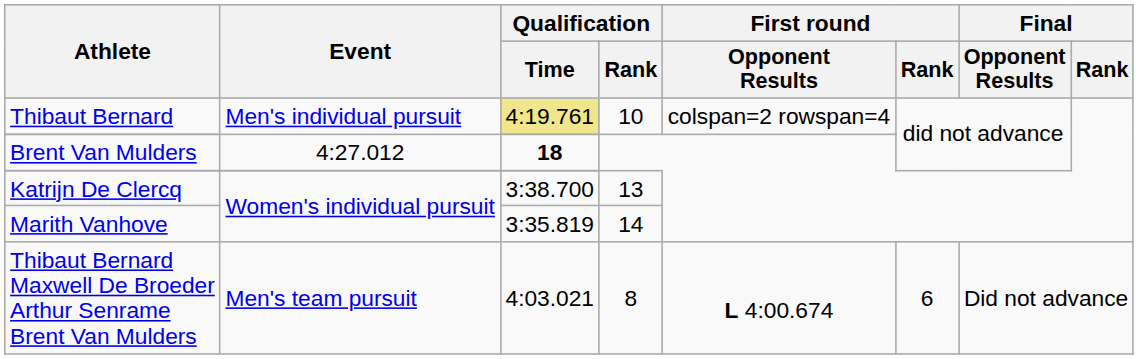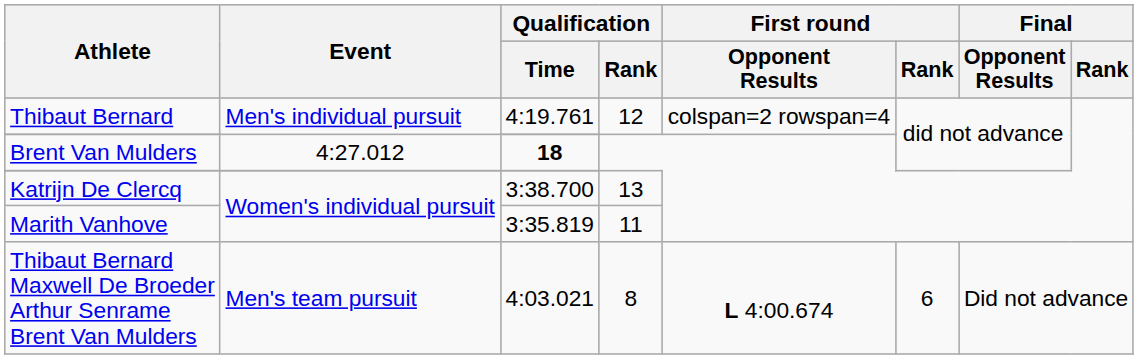(550, 117) khaki background -> (550, 117) no background
(631, 117) 10 -> (631, 117) 12
(631, 225) 14 -> (631, 225) 11
